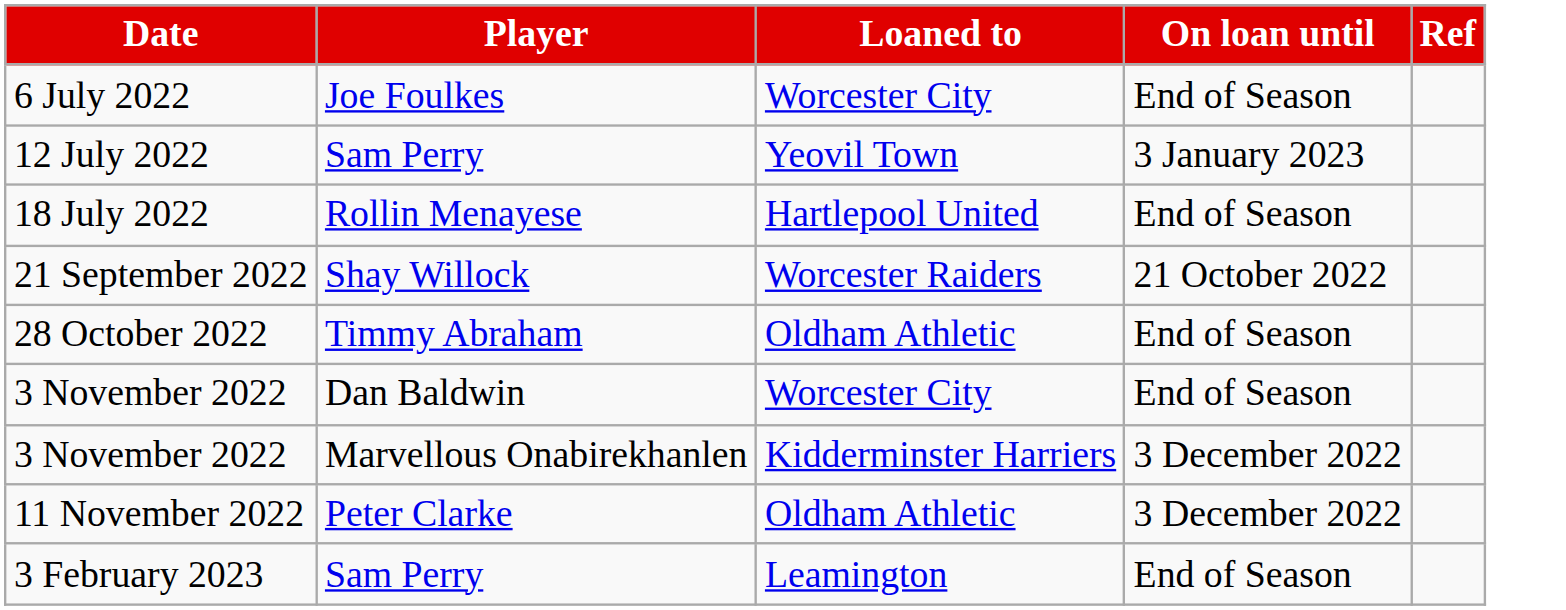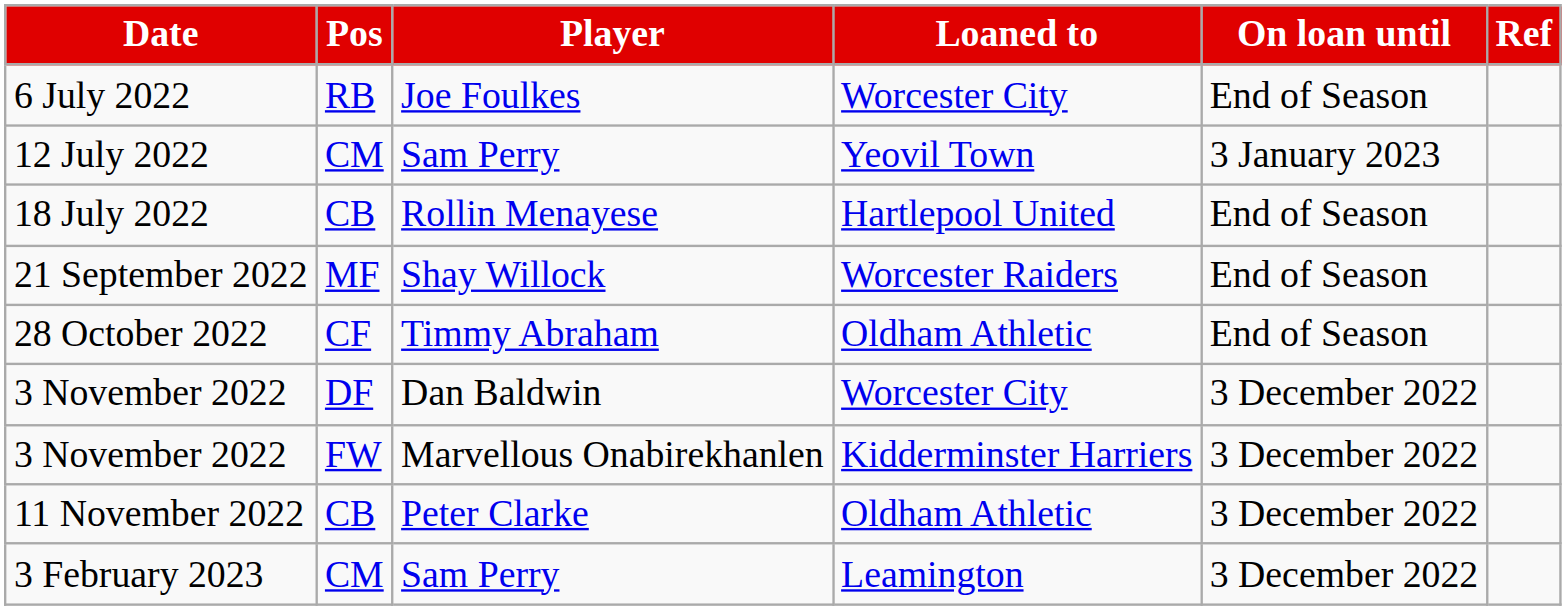+ column: (354, 34)
(1260, 273) 21 October 2022 -> (1319, 273) End of Season
(1243, 393) End of Season -> (1344, 393) 3 December 2022
(1243, 573) End of Season -> (1344, 573) 3 December 2022
